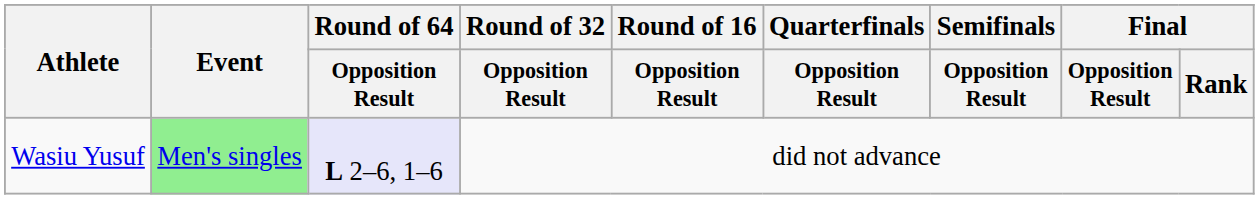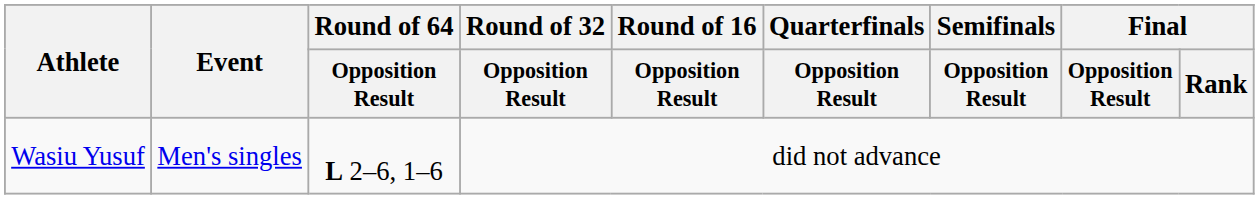(230, 156) lightgreen background -> (230, 156) no background
(384, 171) lavender background -> (384, 171) no background
